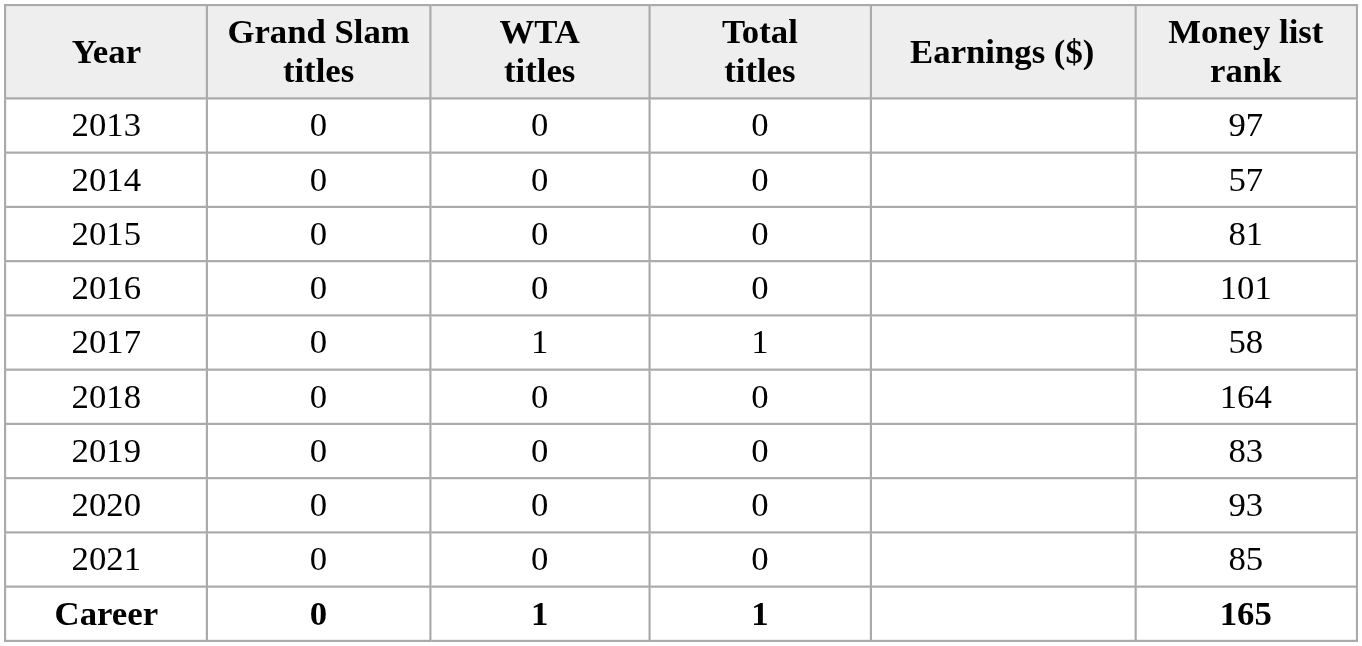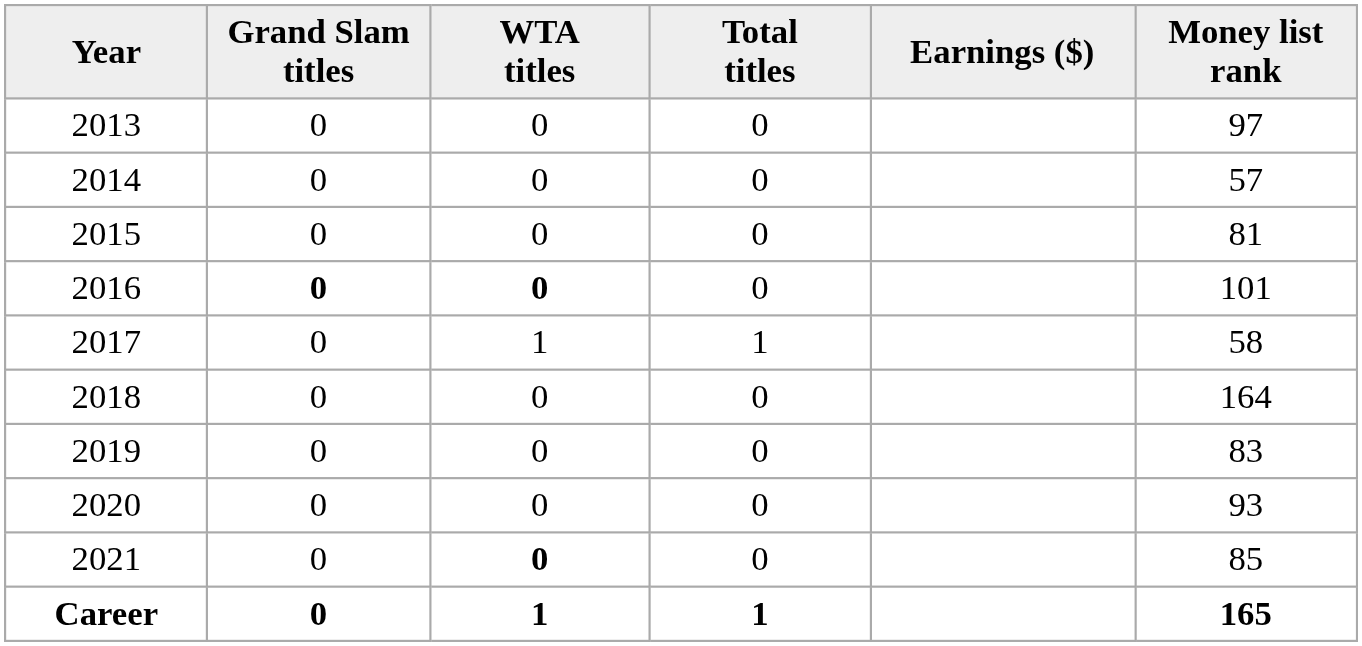(319, 287) normal -> (319, 287) bold
(540, 287) normal -> (540, 287) bold
(540, 558) normal -> (540, 558) bold
